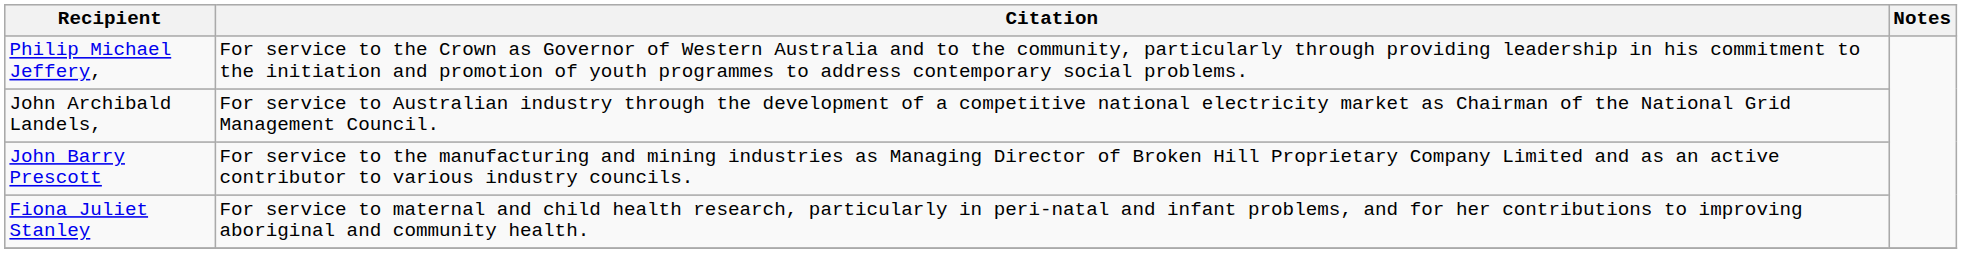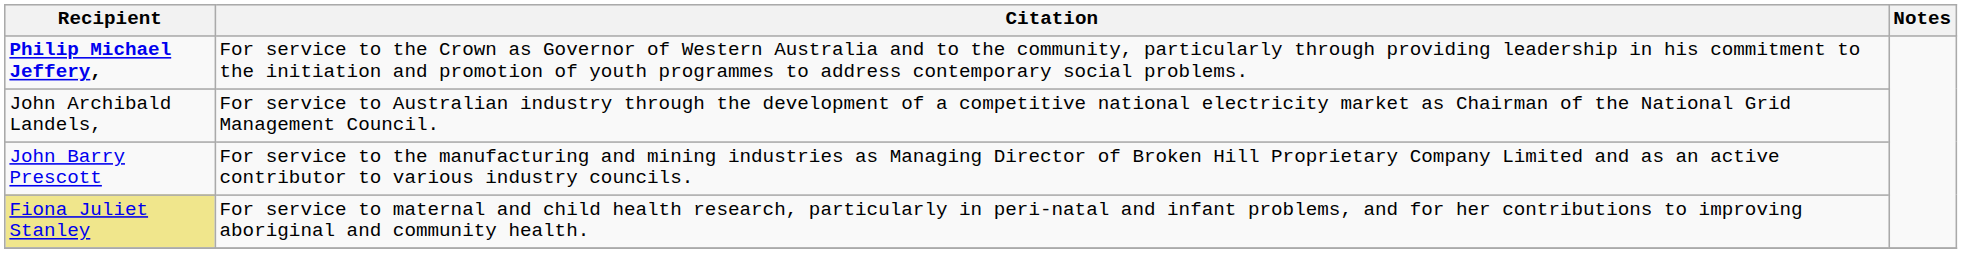(90, 63) normal -> (90, 63) bold
(79, 222) no background -> (79, 222) khaki background
